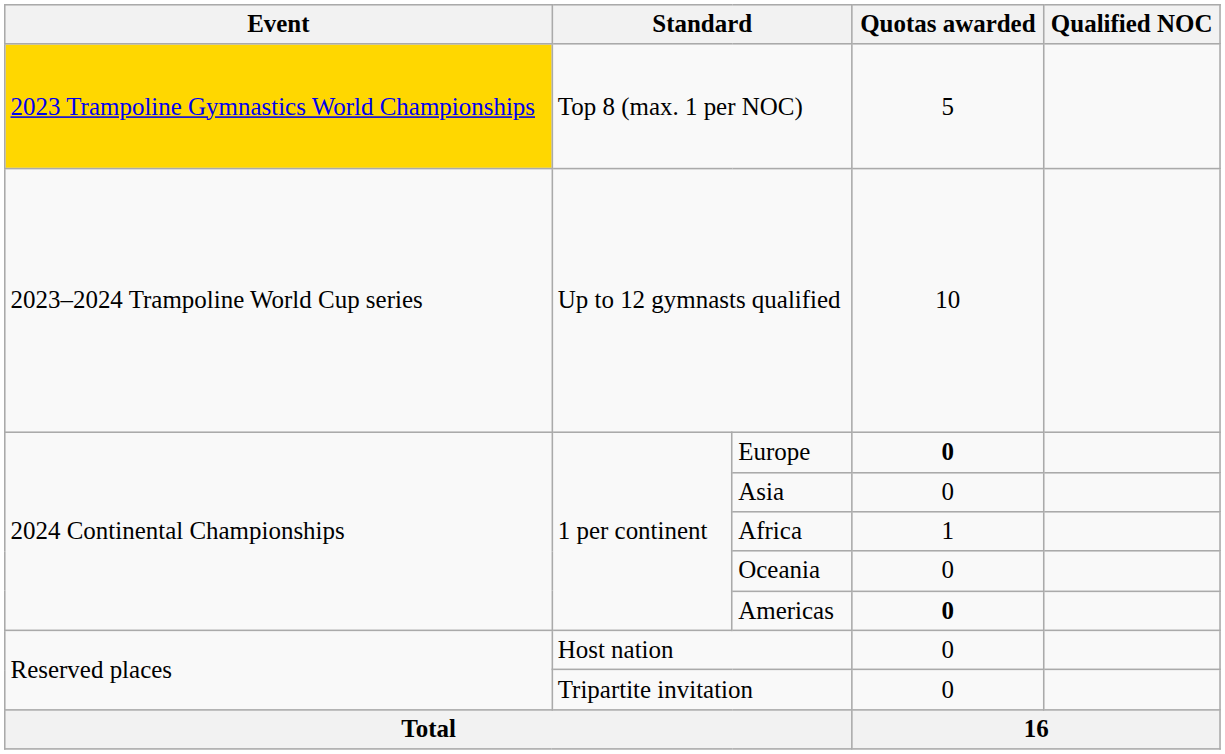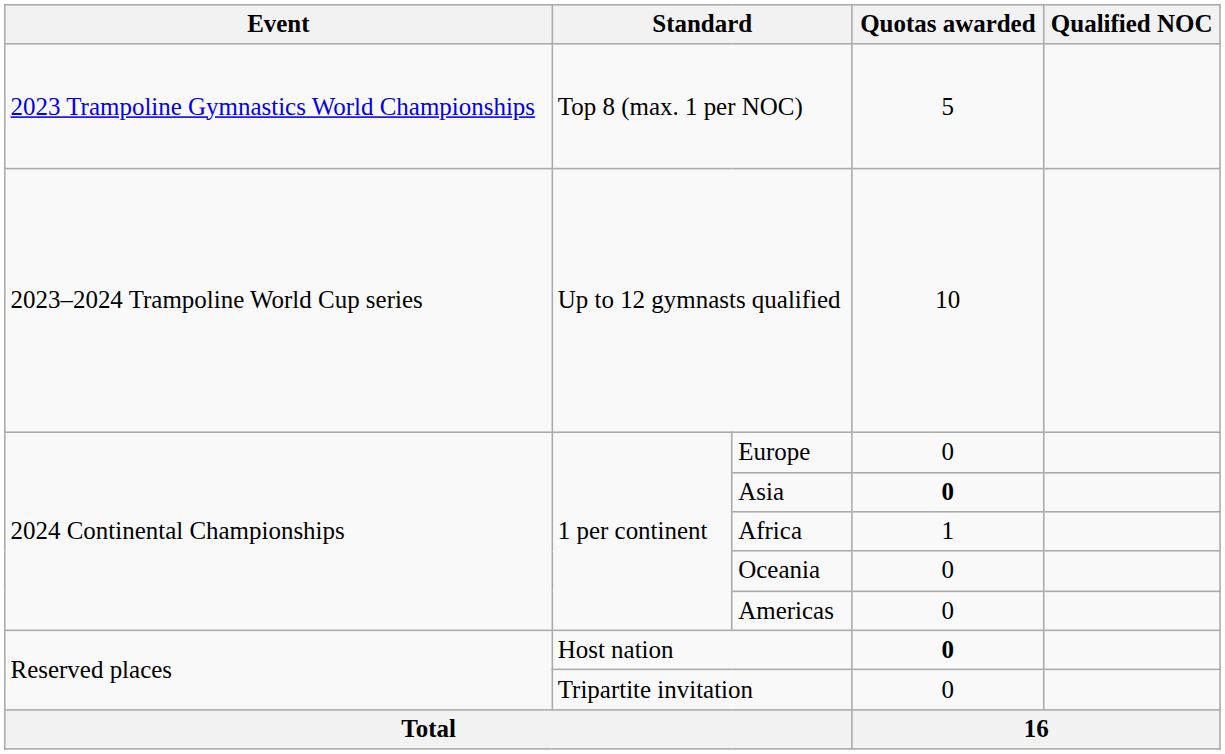(273, 105) gold background -> (273, 105) no background
(948, 451) bold -> (948, 451) normal
(948, 491) normal -> (948, 491) bold
(948, 610) bold -> (948, 610) normal
(948, 649) normal -> (948, 649) bold
